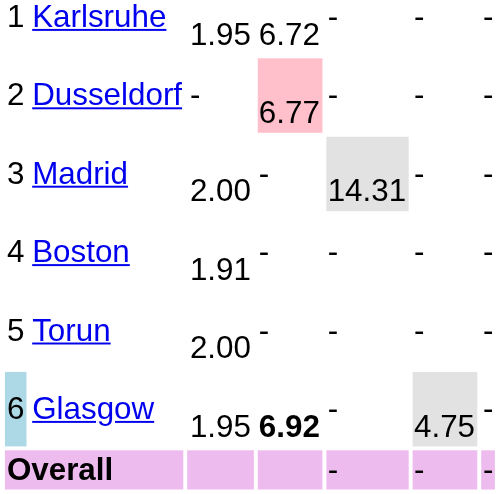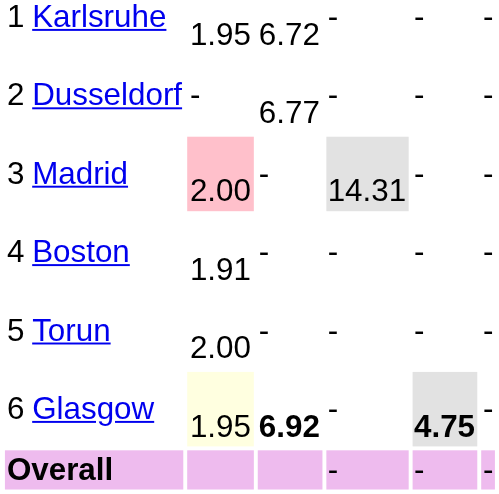(289, 112) pink background -> (289, 112) no background
(220, 191) no background -> (220, 191) pink background
(16, 408) lightblue background -> (16, 408) no background
(220, 426) no background -> (220, 426) lightyellow background
(445, 426) normal -> (445, 426) bold
